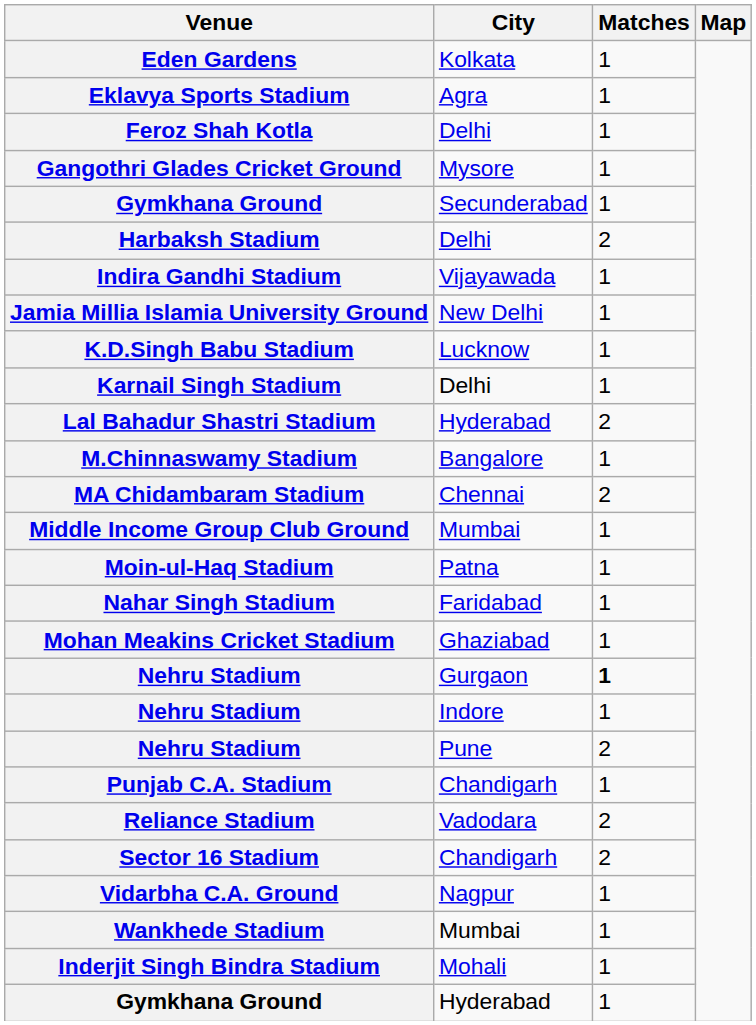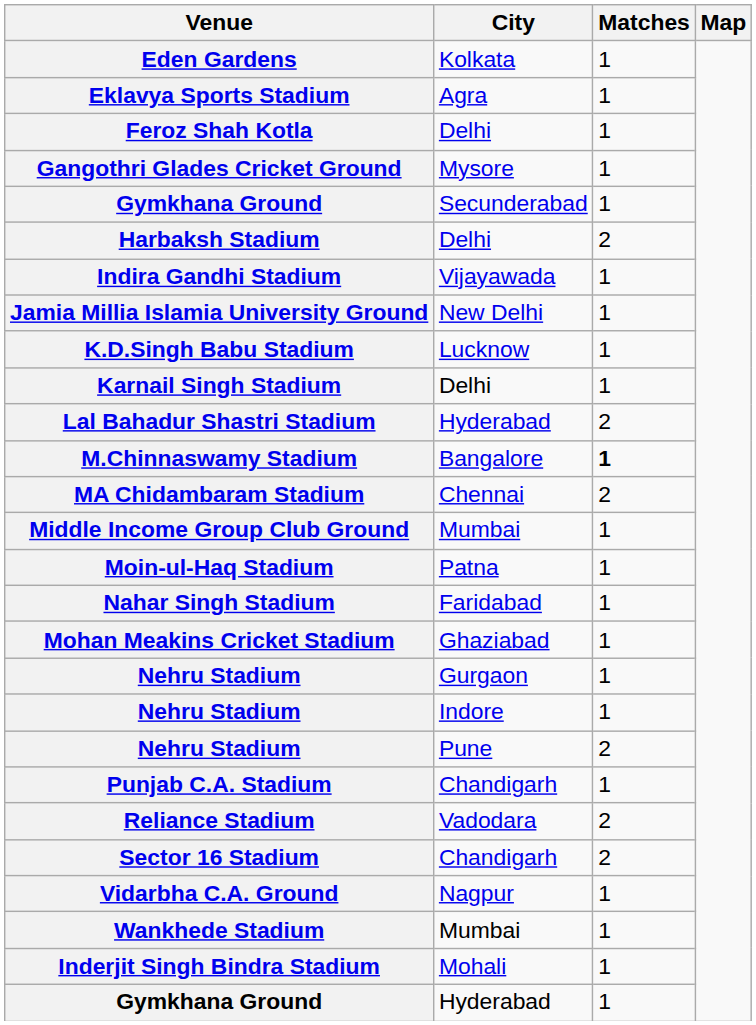(605, 458) normal -> (605, 458) bold
(605, 675) bold -> (605, 675) normal
